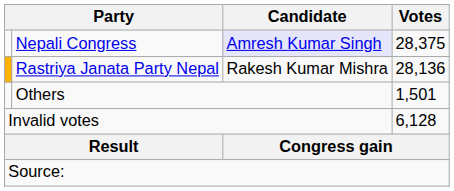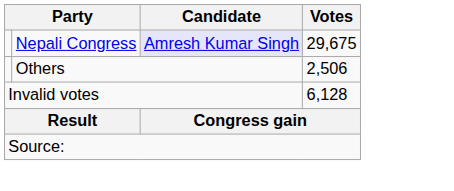(420, 43) 28,375 -> (332, 43) 29,675
- row: (117, 69)
(416, 95) 1,501 -> (327, 69) 2,506
